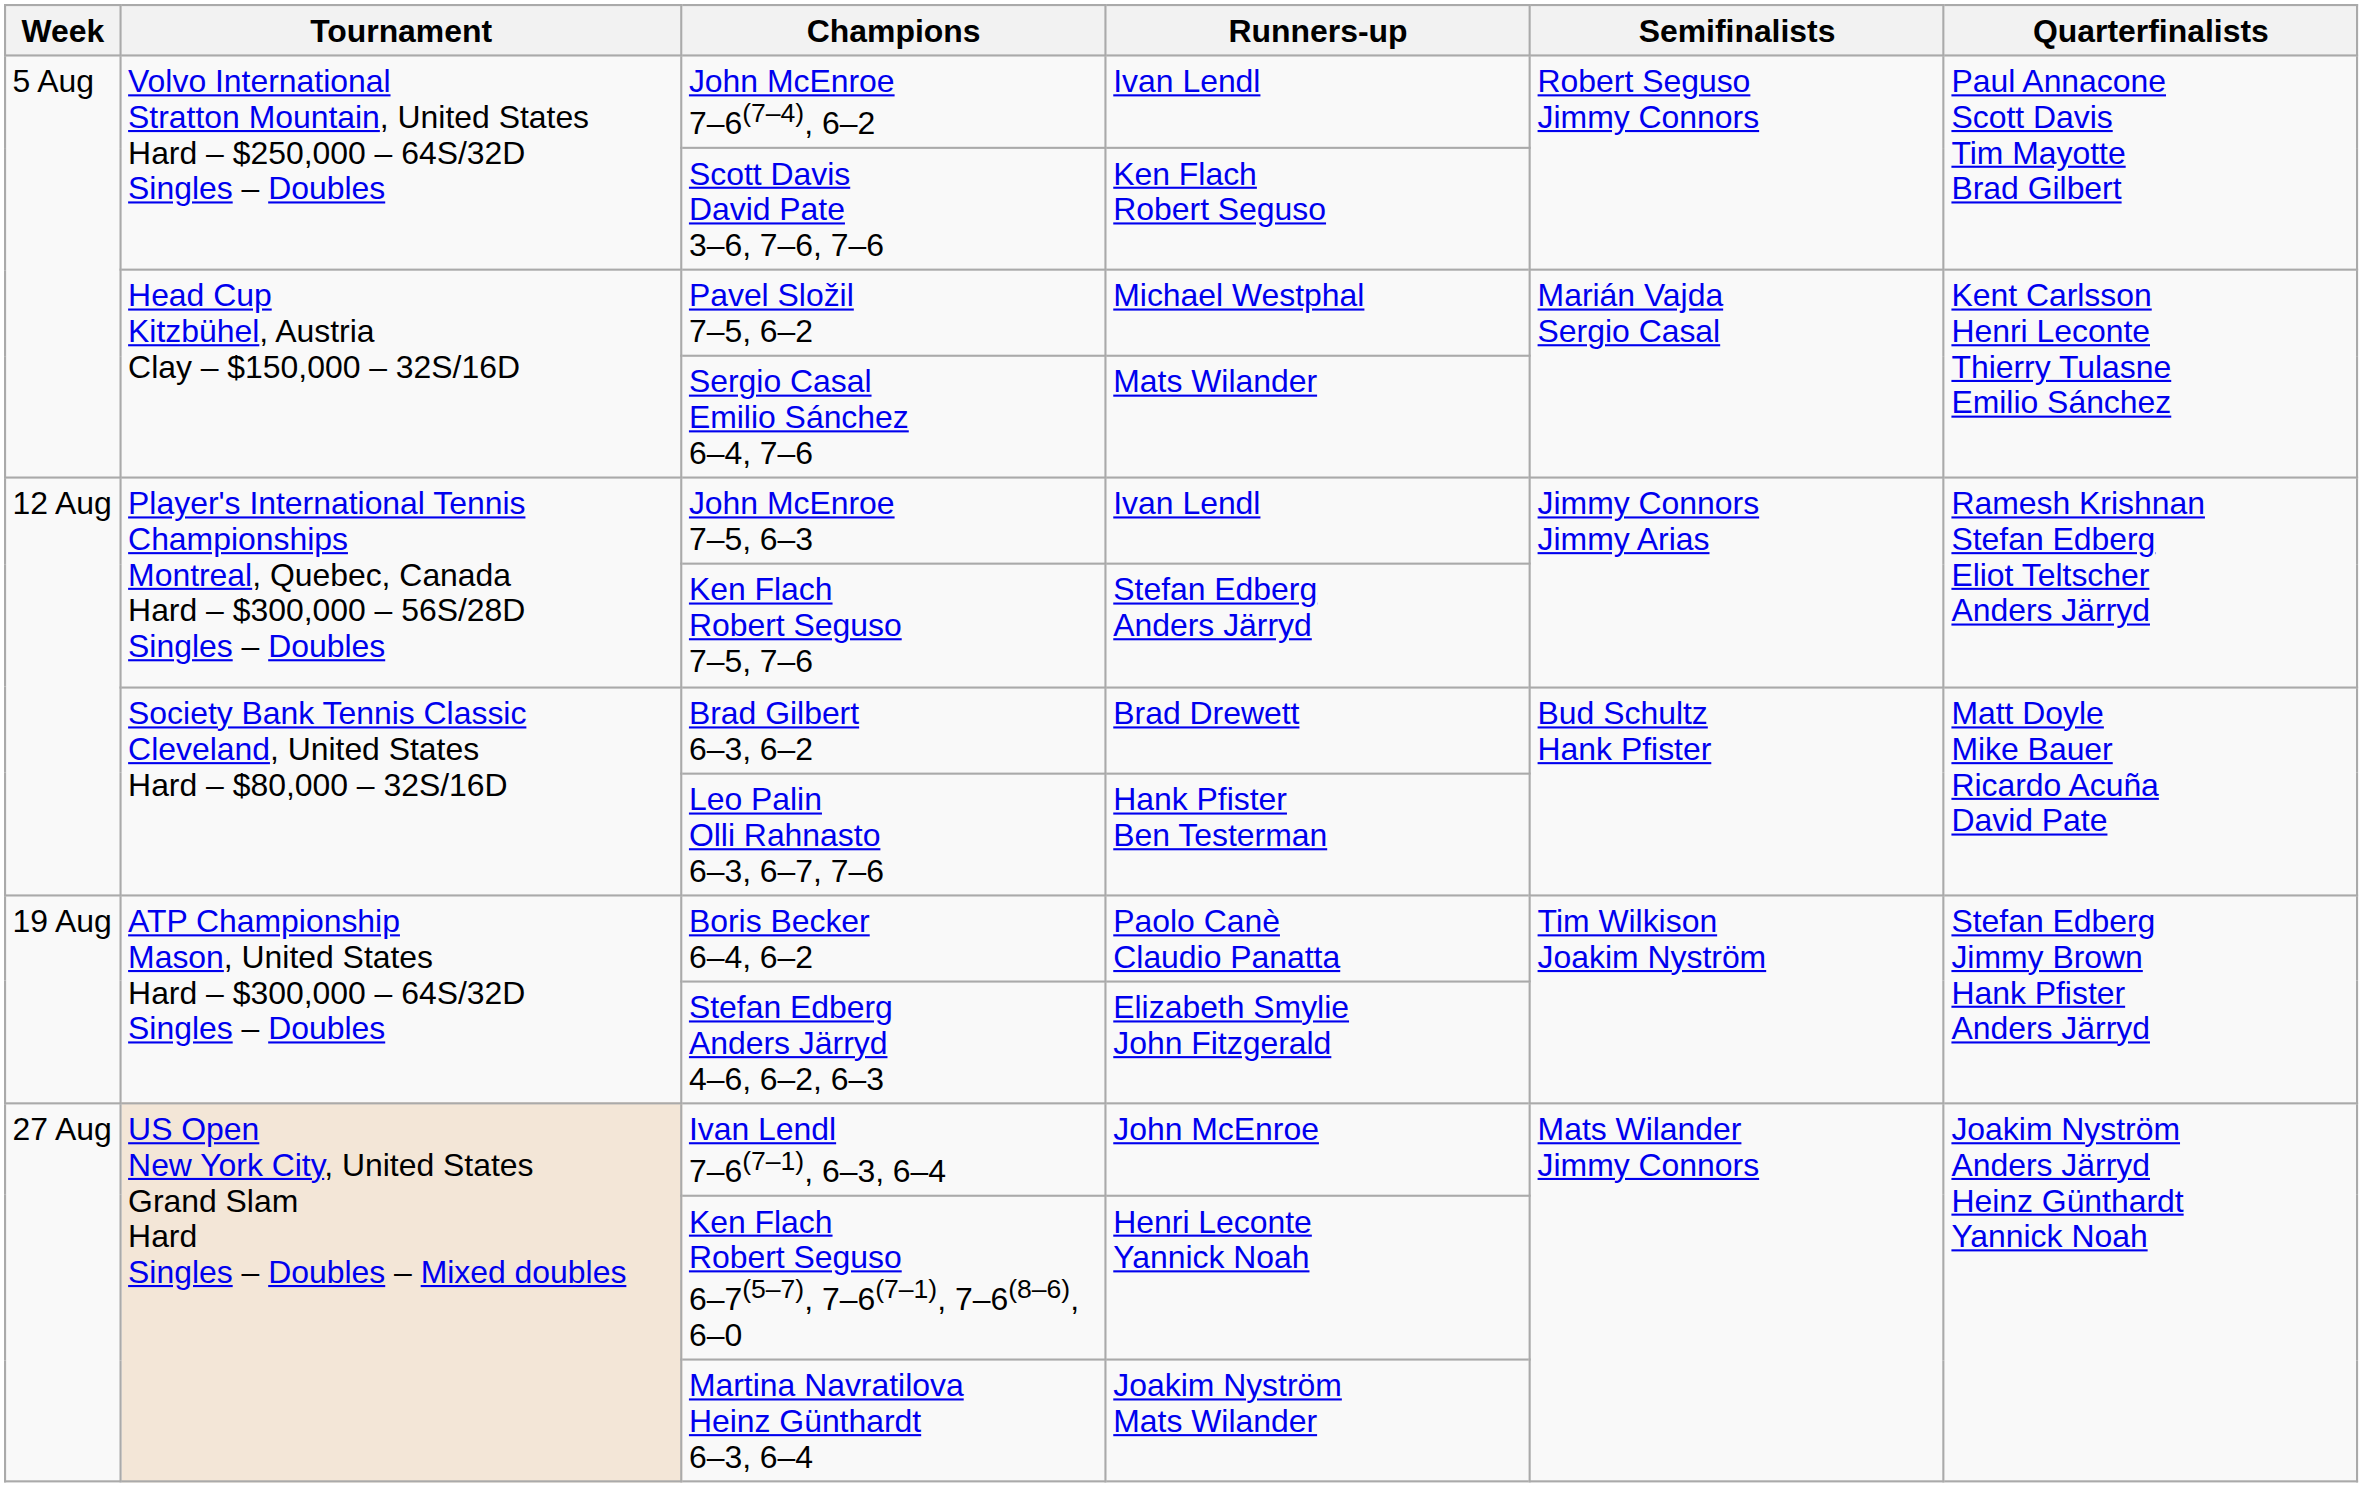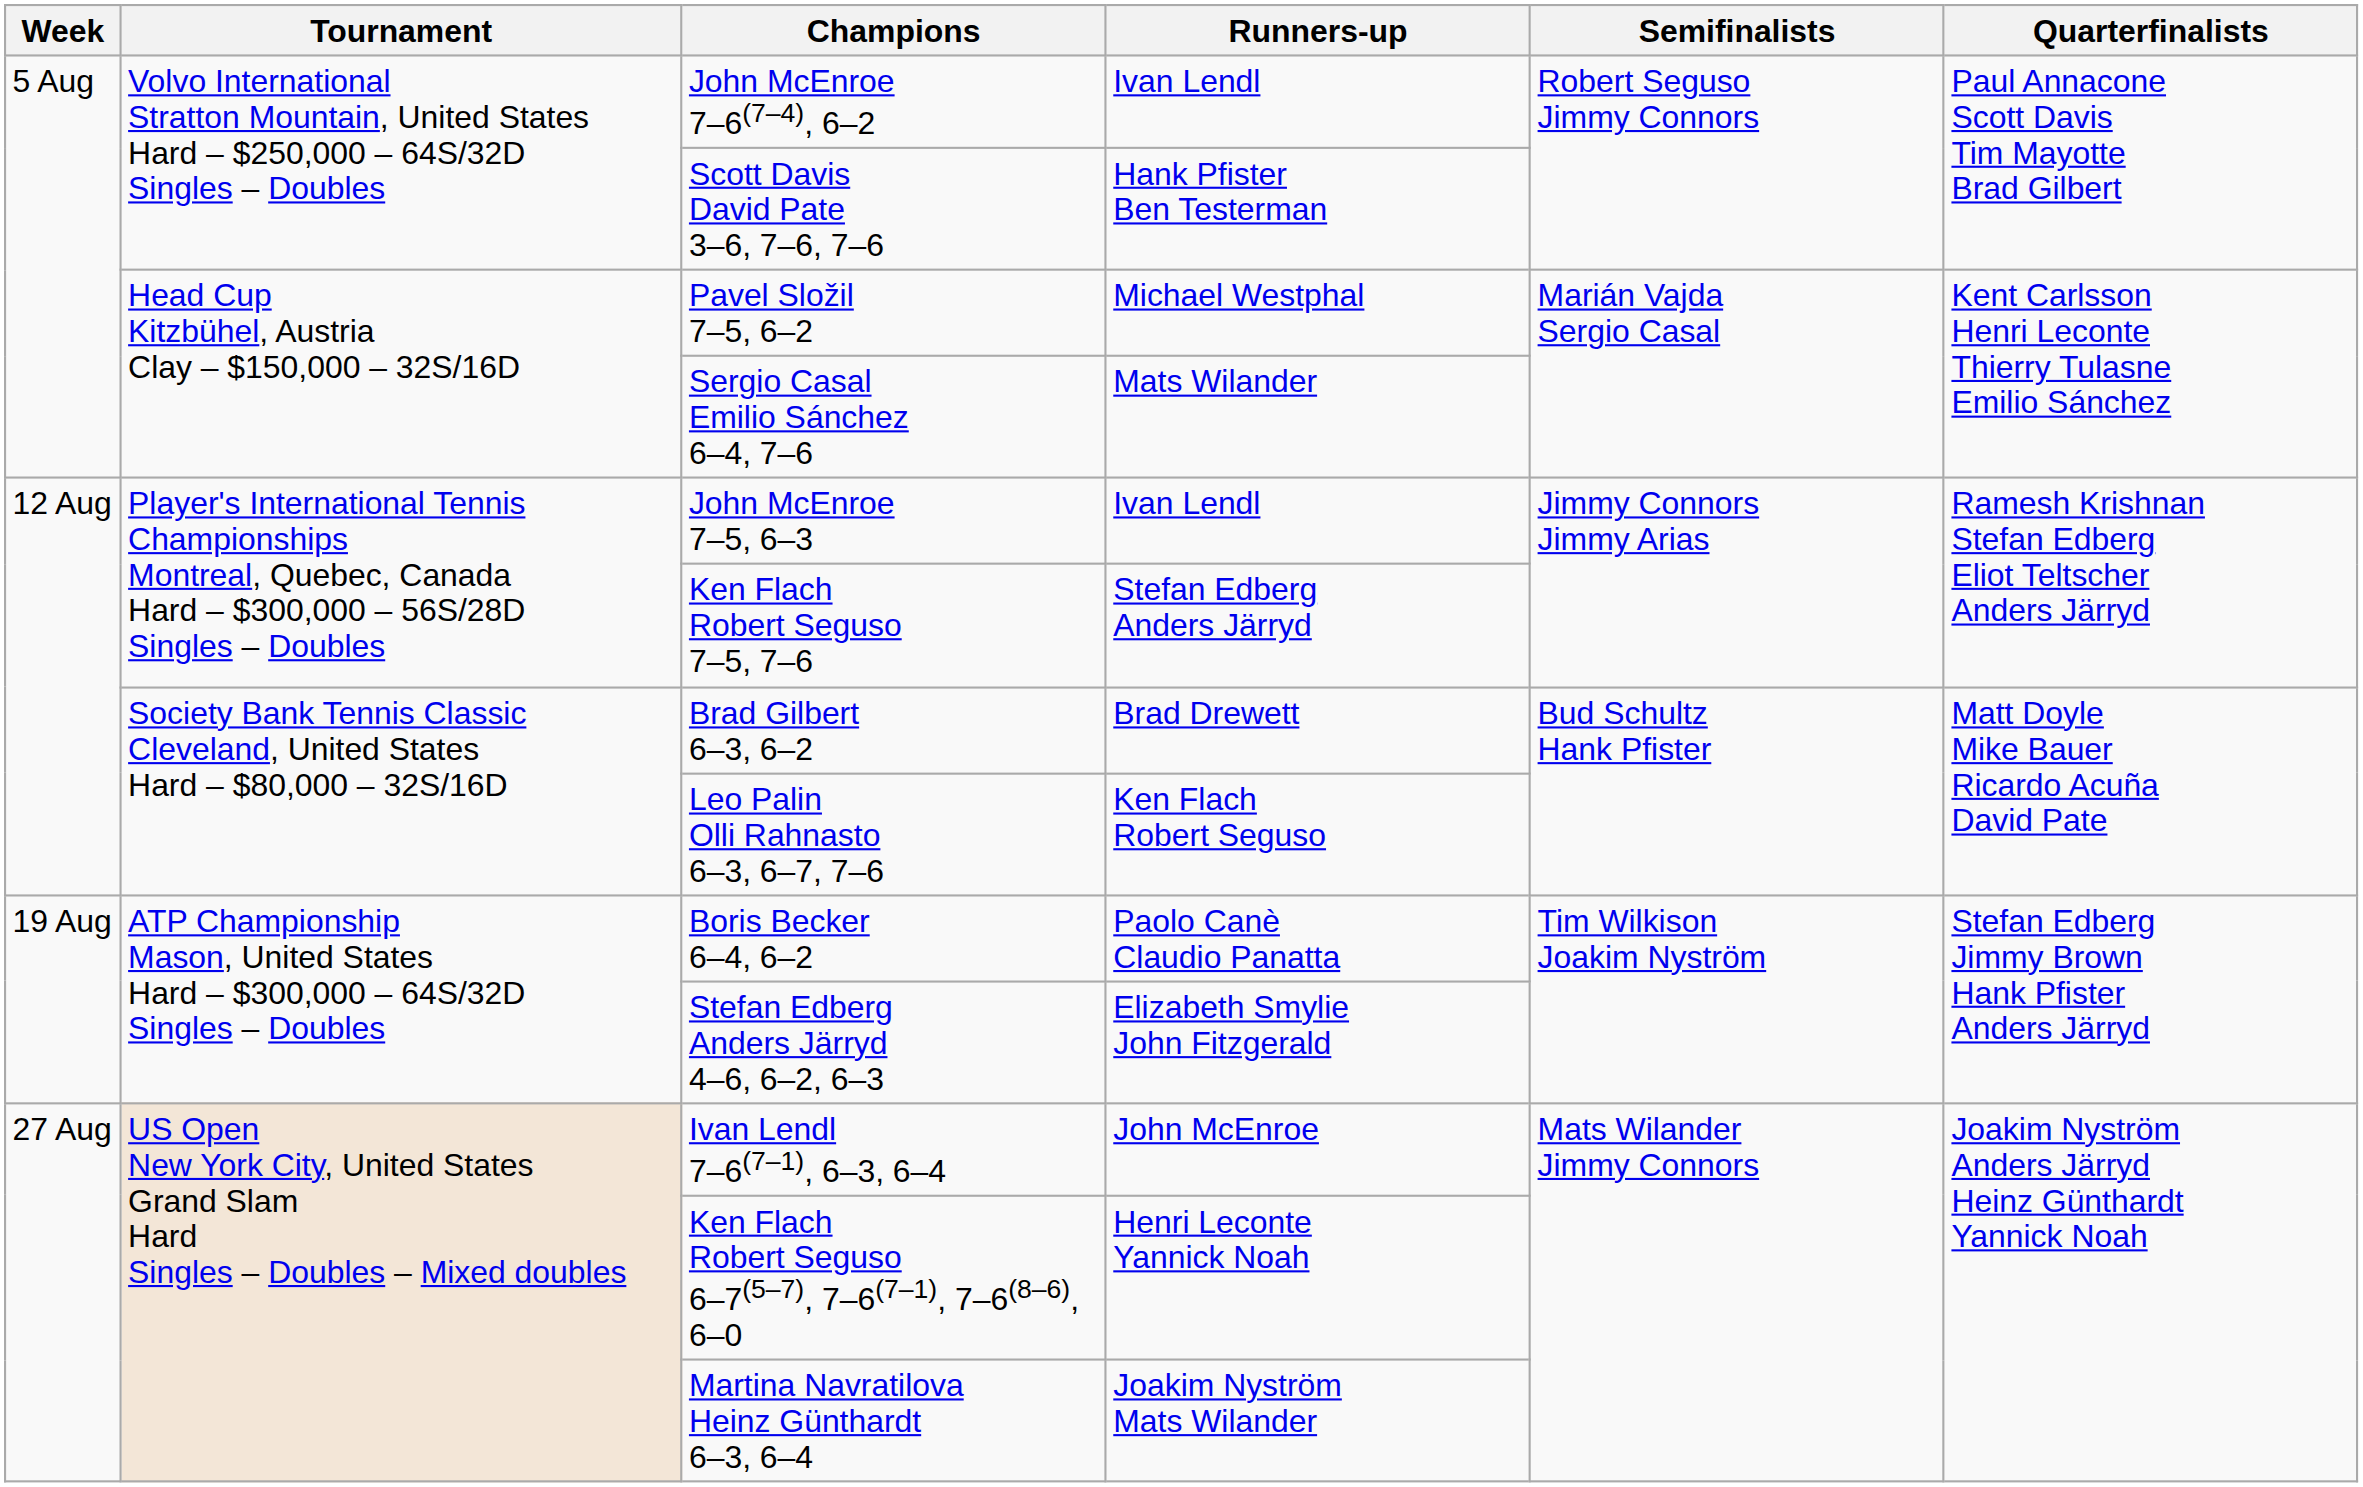(1220, 192) Ken Flach Robert Seguso -> (1220, 192) Hank Pfister Ben Testerman
(1220, 816) Hank Pfister Ben Testerman -> (1220, 816) Ken Flach Robert Seguso
